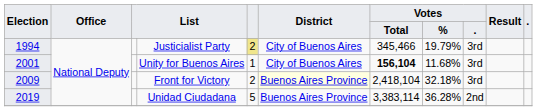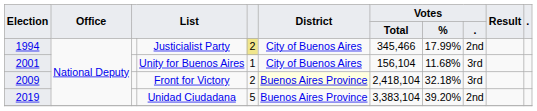(443, 47) 19.79% -> (443, 47) 17.99%
(475, 47) 3rd -> (475, 47) 2nd
(396, 64) bold -> (396, 64) normal
(396, 97) 3,383,114 -> (396, 97) 3,383,104
(443, 97) 36.28% -> (443, 97) 39.20%
